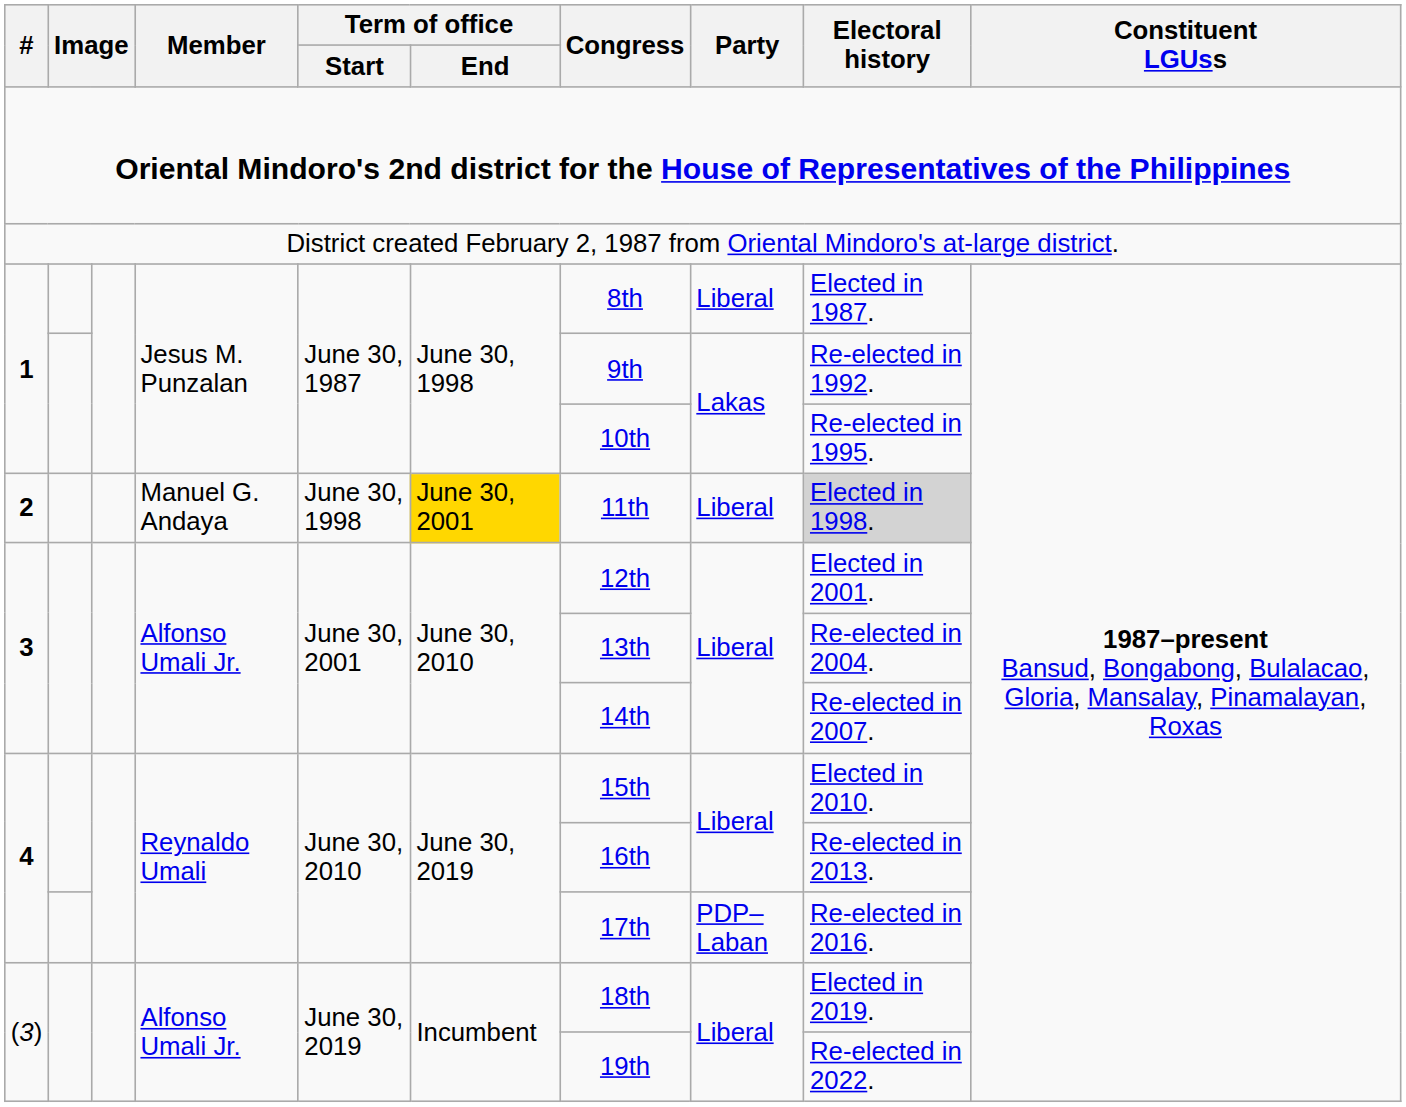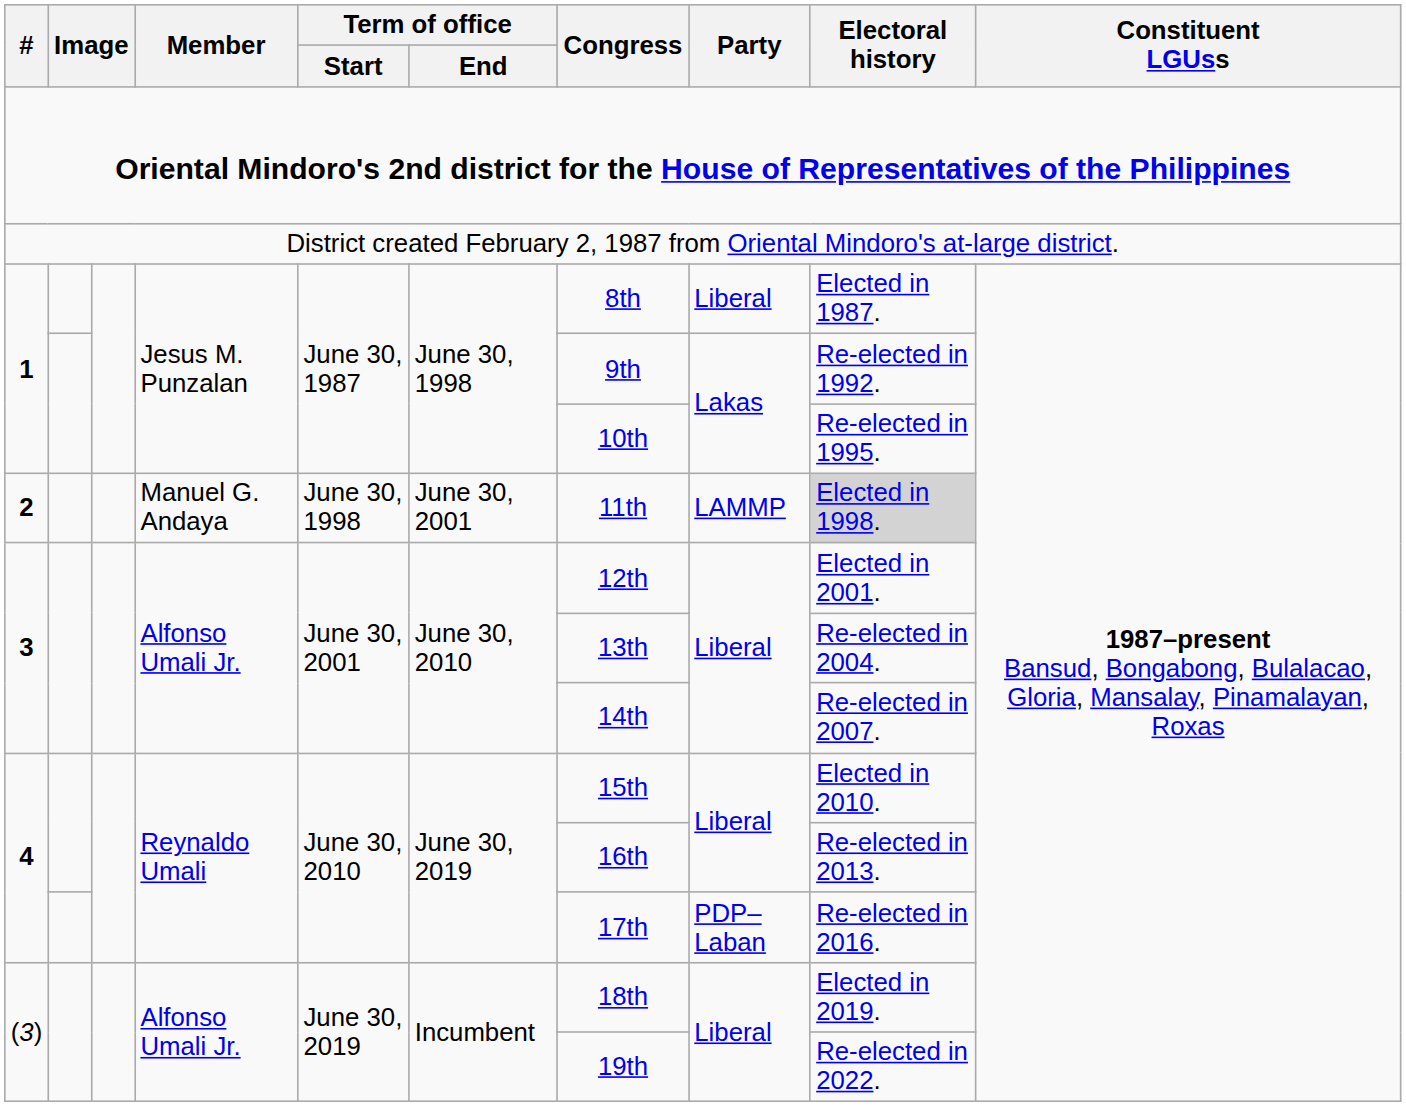(466, 508) gold background -> (464, 508) no background
(735, 508) Liberal -> (740, 508) LAMMP
